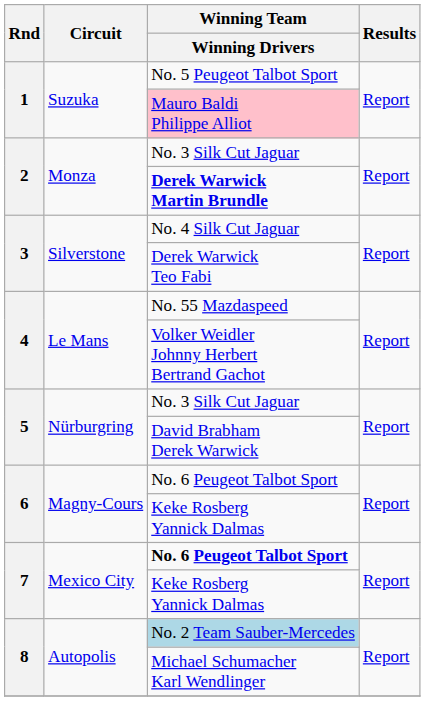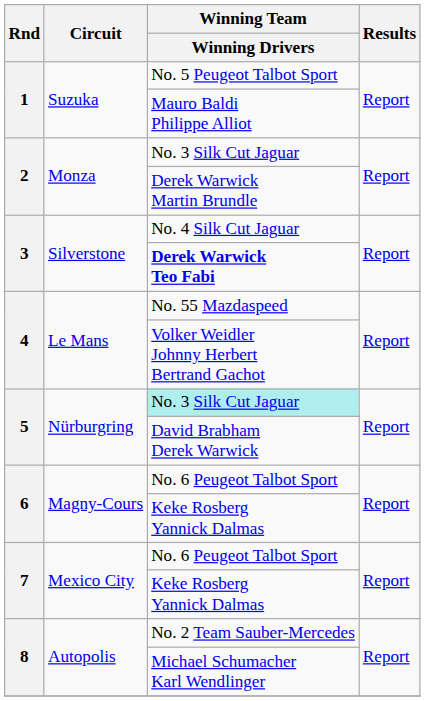(201, 113) pink background -> (201, 113) no background
(210, 190) bold -> (205, 190) normal
(205, 267) normal -> (209, 267) bold
(225, 402) no background -> (225, 402) paleturquoise background
(249, 556) bold -> (244, 556) normal
(253, 633) lightblue background -> (253, 633) no background
